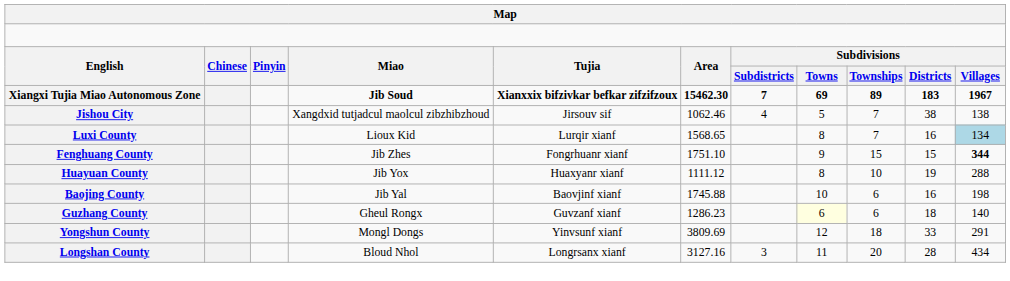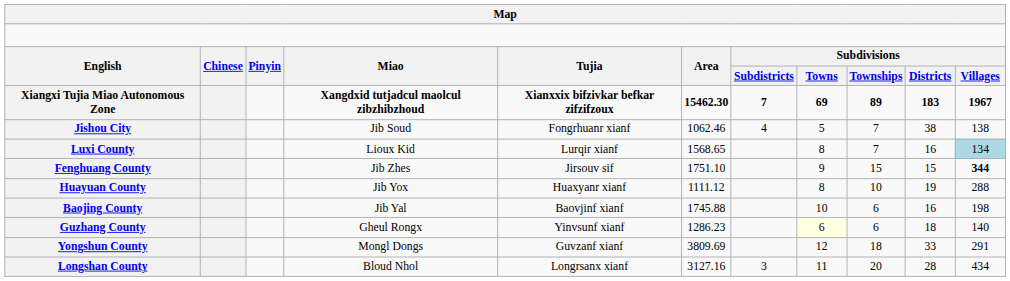(391, 95) Jib Soud -> (391, 102) Xangdxid tutjadcul maolcul zibzhibzhoud
(391, 115) Xangdxid tutjadcul maolcul zibzhibzhoud -> (391, 129) Jib Soud
(587, 115) Jirsouv sif -> (589, 129) Fongrhuanr xianf
(587, 154) Fongrhuanr xianf -> (589, 168) Jirsouv sif
(587, 213) Guvzanf xianf -> (590, 227) Yinvsunf xianf
(587, 233) Yinvsunf xianf -> (589, 247) Guvzanf xianf
